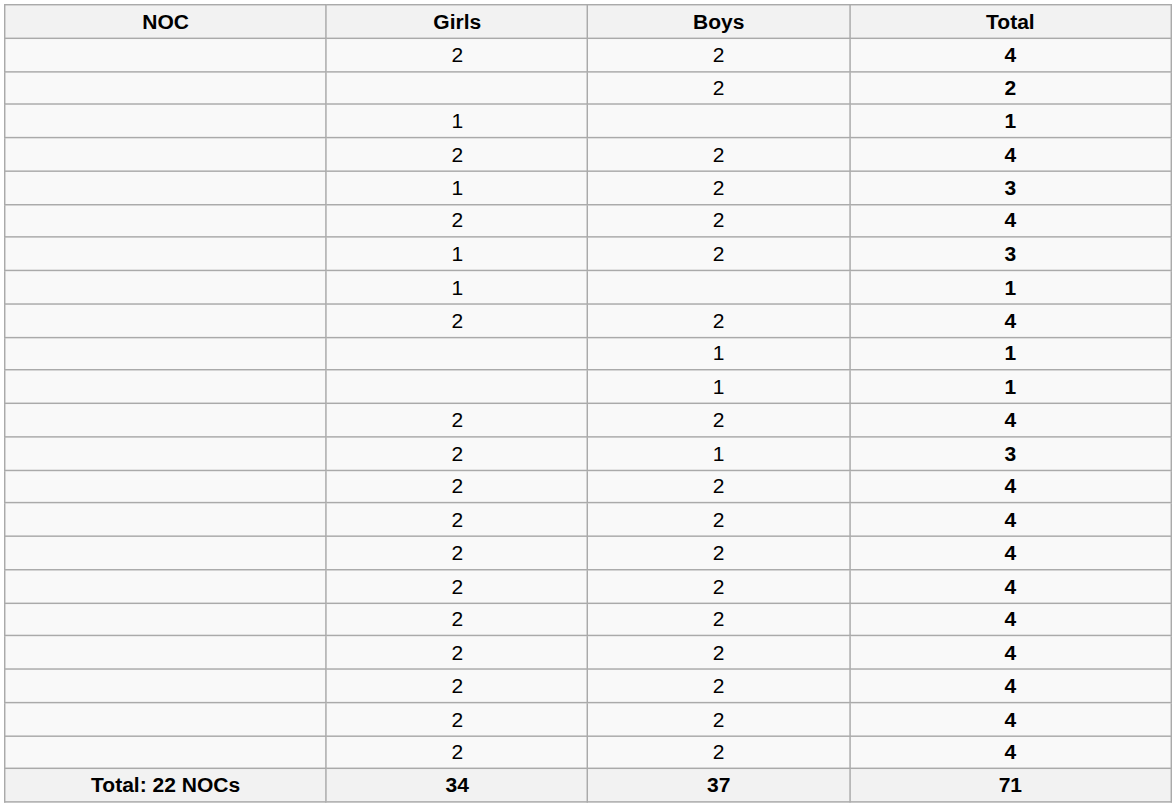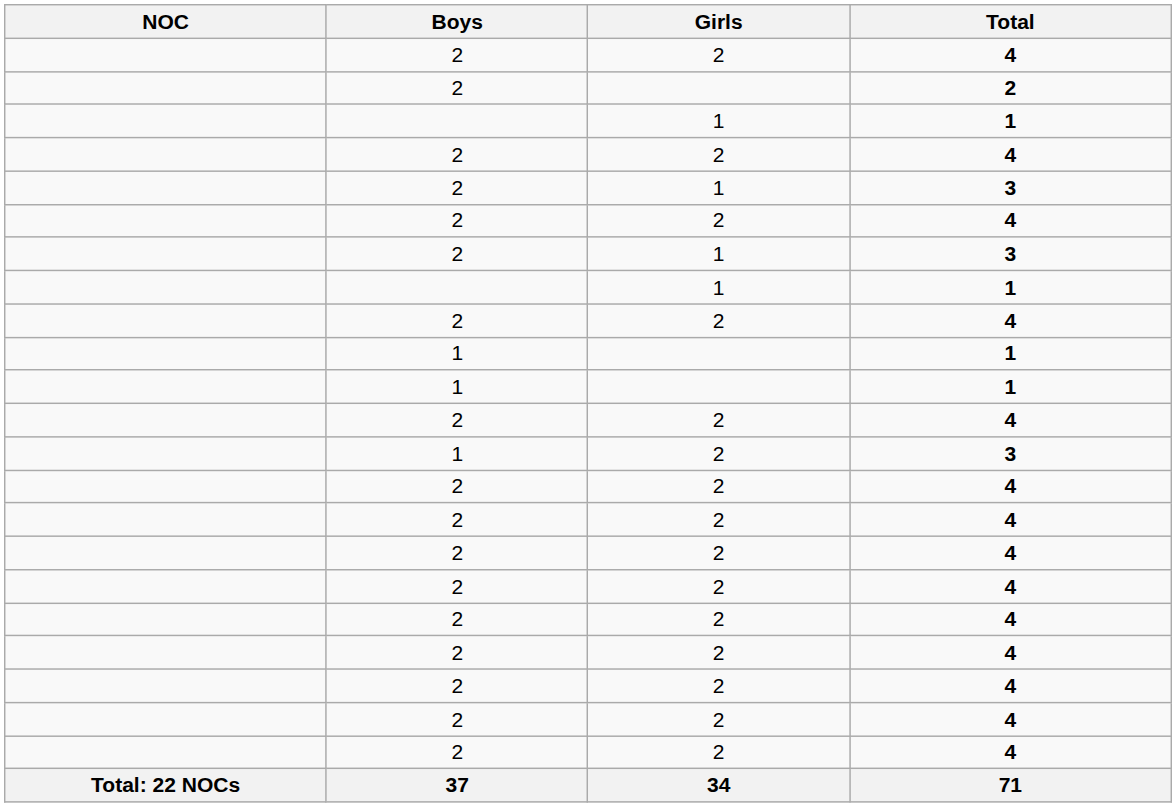columns swapped: (719, 22) <-> (457, 22)
